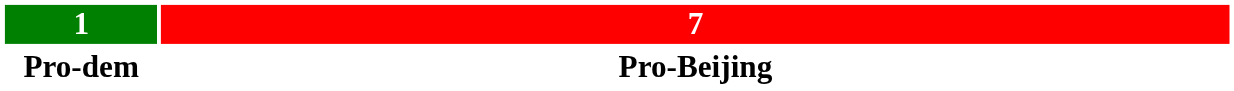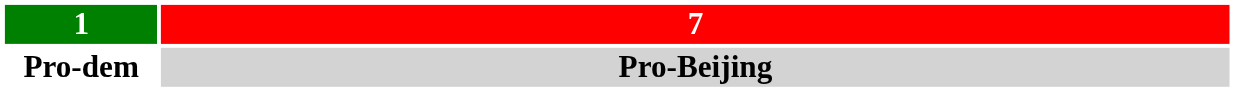(695, 66) no background -> (695, 66) lightgrey background
